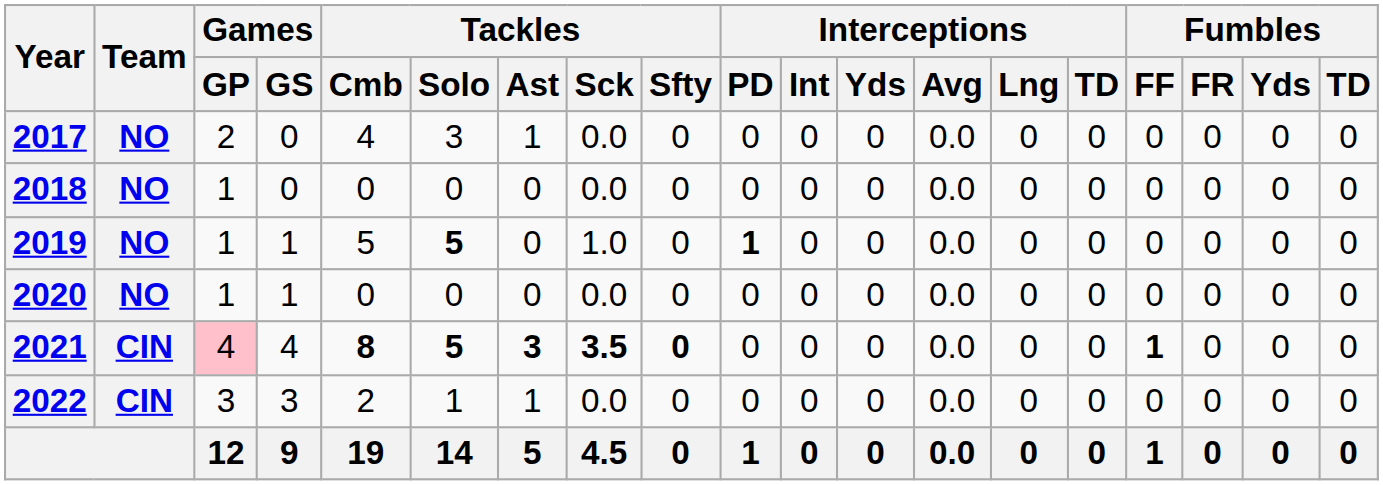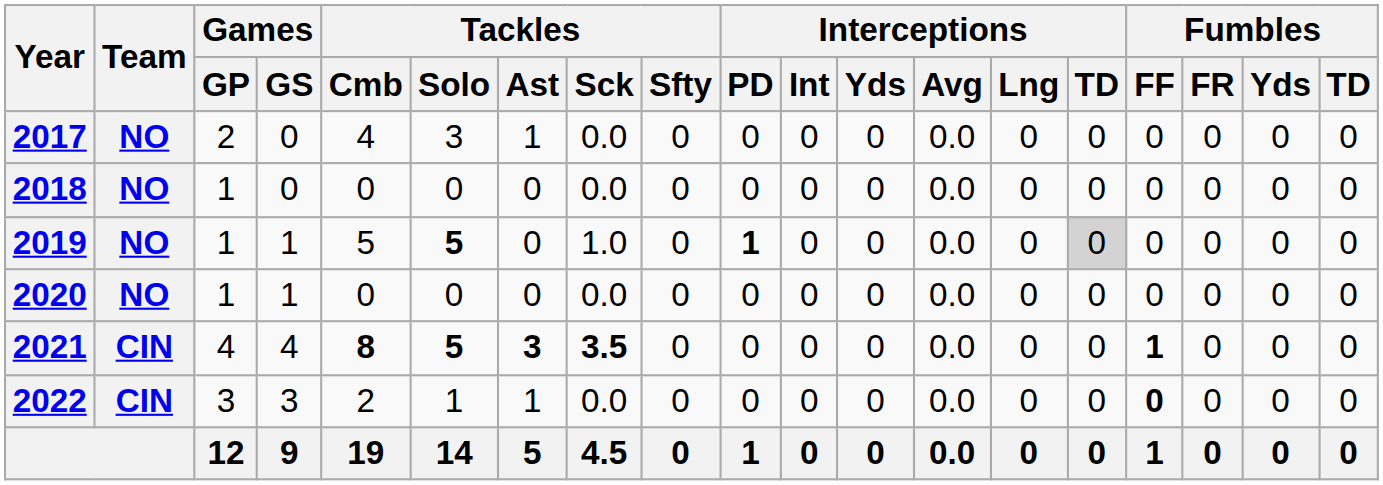(1097, 242) no background -> (1097, 242) lightgrey background
(226, 347) pink background -> (226, 347) no background
(680, 347) bold -> (680, 347) normal
(1155, 400) normal -> (1155, 400) bold
